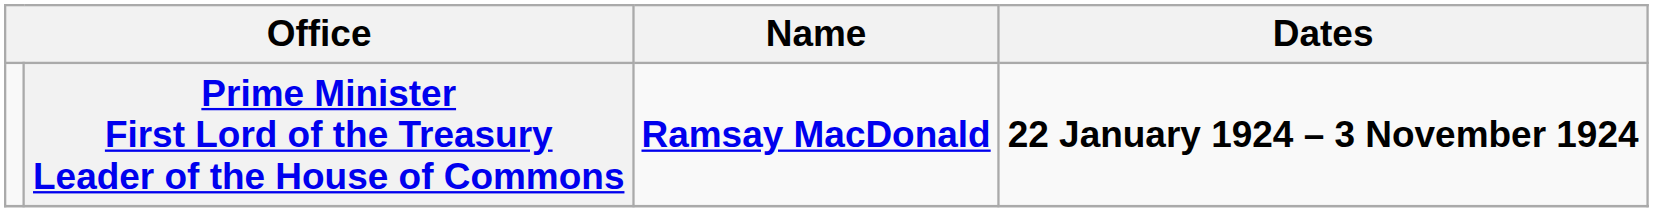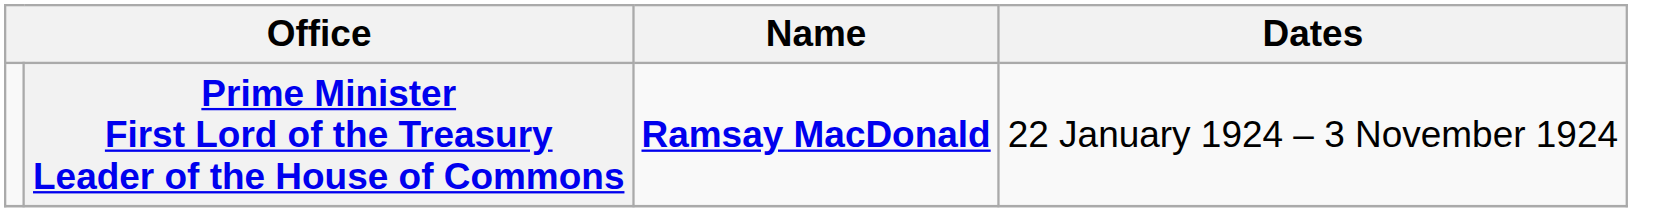(1323, 134) bold -> (1313, 134) normal
